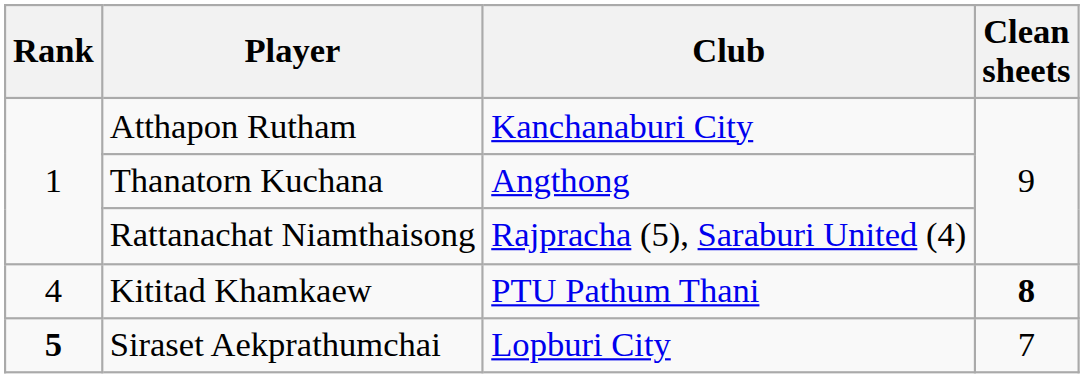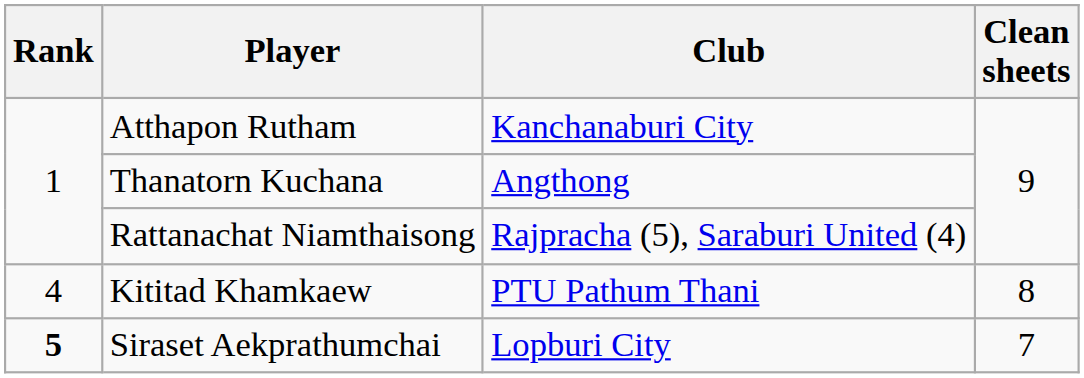(1026, 290) bold -> (1026, 290) normal
